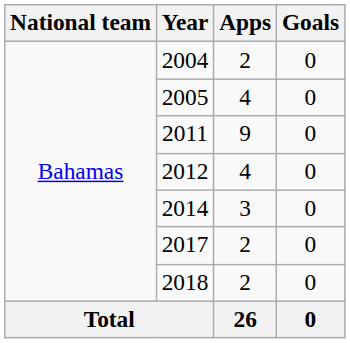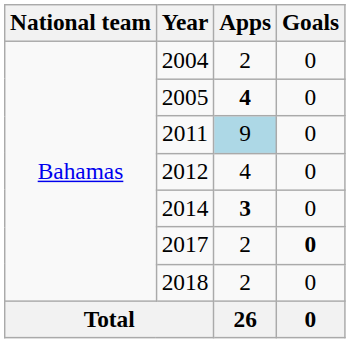(245, 97) normal -> (245, 97) bold
(245, 134) no background -> (245, 134) lightblue background
(245, 208) normal -> (245, 208) bold
(310, 245) normal -> (310, 245) bold
